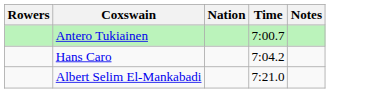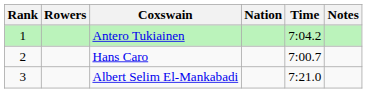+ column: (23, 14)
(268, 35) 7:00.7 -> (305, 35) 7:04.2
(268, 56) 7:04.2 -> (305, 56) 7:00.7
